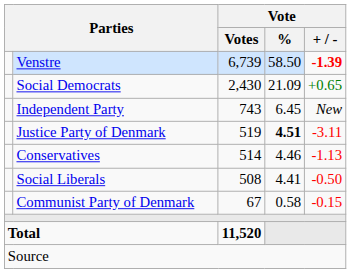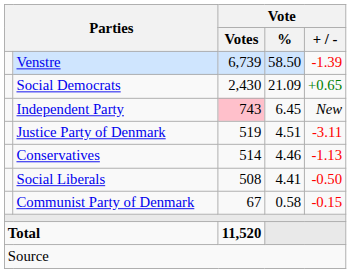(327, 62) bold -> (327, 62) normal
(250, 109) no background -> (250, 109) pink background
(288, 132) bold -> (288, 132) normal
